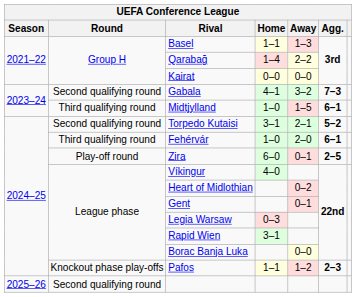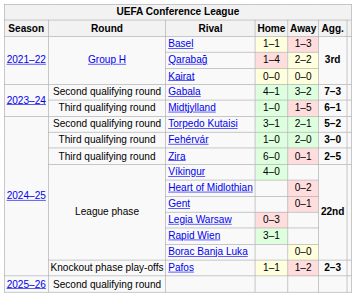(333, 140) 6–1 -> (333, 140) 3–0
(107, 156) Play-off round -> (107, 156) Third qualifying round
